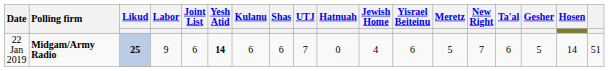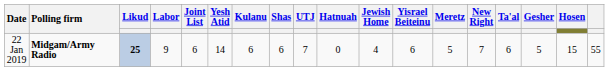(220, 50) bold -> (220, 50) normal
(572, 50) 14 -> (572, 50) 15
(596, 50) 51 -> (596, 50) 55
